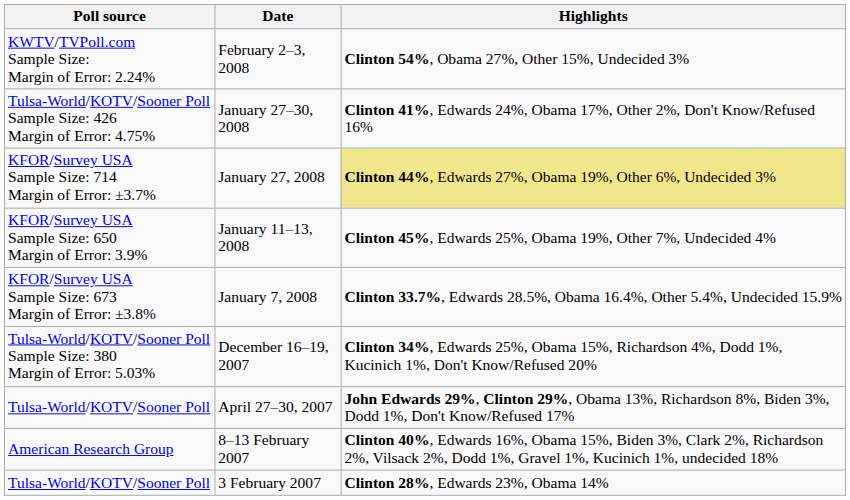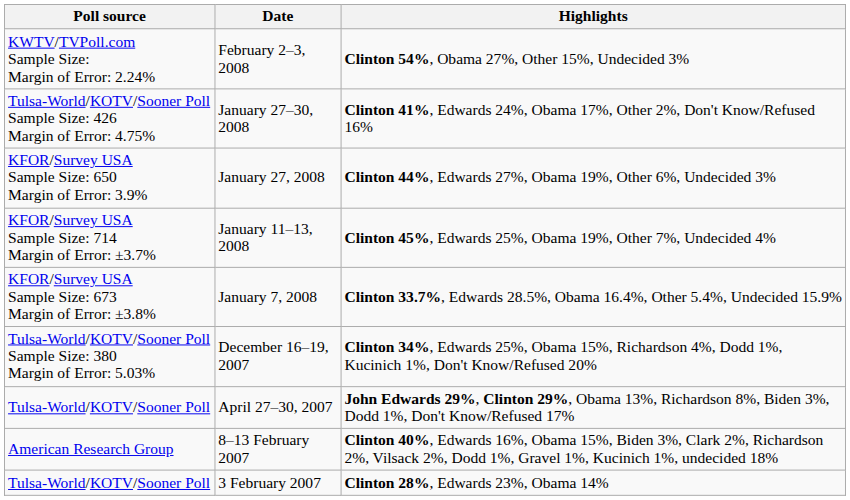(82, 177) KFOR/Survey USA Sample Size: 714 Margin of Error: ±3.7% -> (78, 177) KFOR/Survey USA Sample Size: 650 Margin of Error: 3.9%
(560, 177) khaki background -> (560, 177) no background
(78, 237) KFOR/Survey USA Sample Size: 650 Margin of Error: 3.9% -> (82, 237) KFOR/Survey USA Sample Size: 714 Margin of Error: ±3.7%
